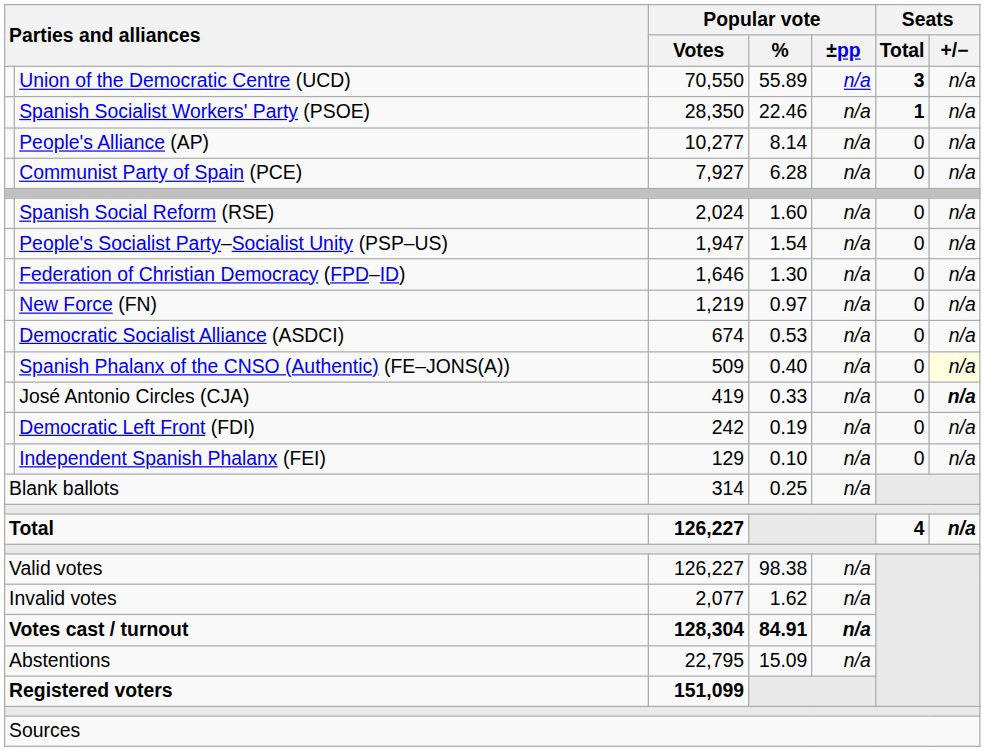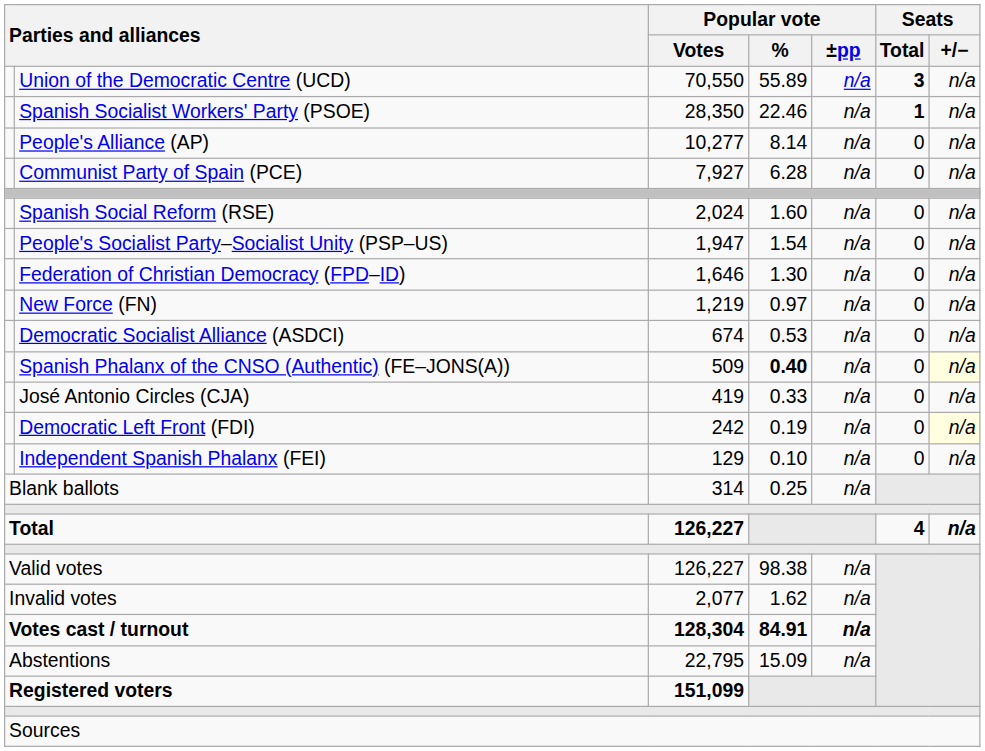(789, 366) normal -> (789, 366) bold
(962, 397) bold -> (962, 397) normal
(962, 427) no background -> (962, 427) lightyellow background
